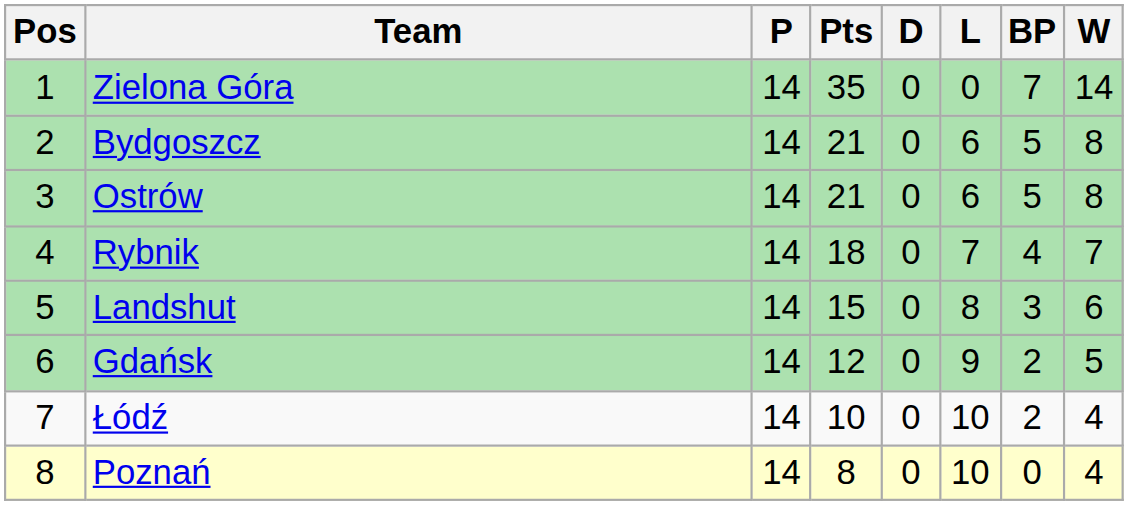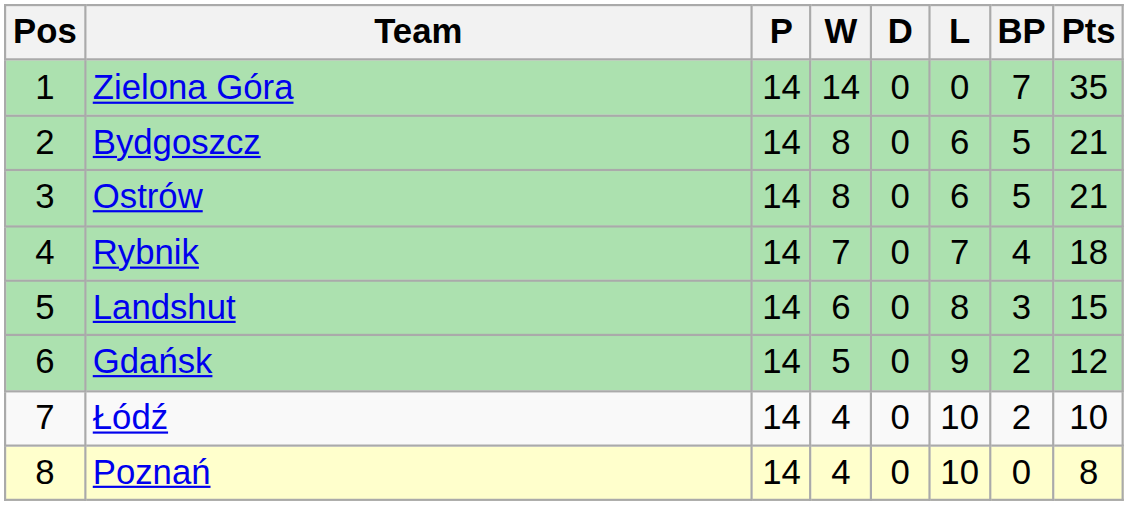columns swapped: (1094, 32) <-> (846, 32)
